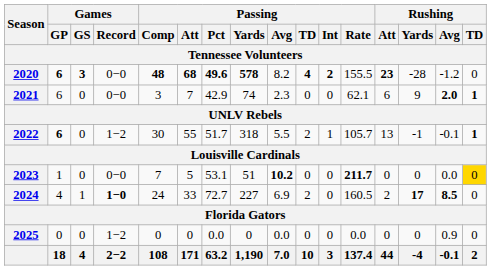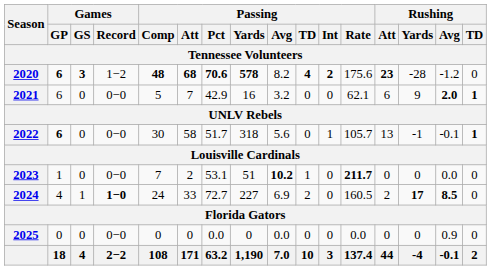(116, 74) 0−0 -> (116, 74) 1−2
(216, 74) 49.6 -> (216, 74) 70.6
(358, 74) 155.5 -> (358, 74) 175.6
(158, 94) 3 -> (158, 94) 5
(249, 94) 74 -> (249, 94) 16
(282, 94) 2.3 -> (282, 94) 3.2
(116, 134) 1−2 -> (116, 134) 0−0
(190, 134) 55 -> (190, 134) 58
(282, 134) 5.5 -> (282, 134) 5.6
(307, 134) 2 -> (307, 134) 0
(190, 174) 5 -> (190, 174) 2
(307, 174) 0 -> (307, 174) 1
(474, 174) gold background -> (474, 174) no background
(116, 235) 1−2 -> (116, 235) 0−0
